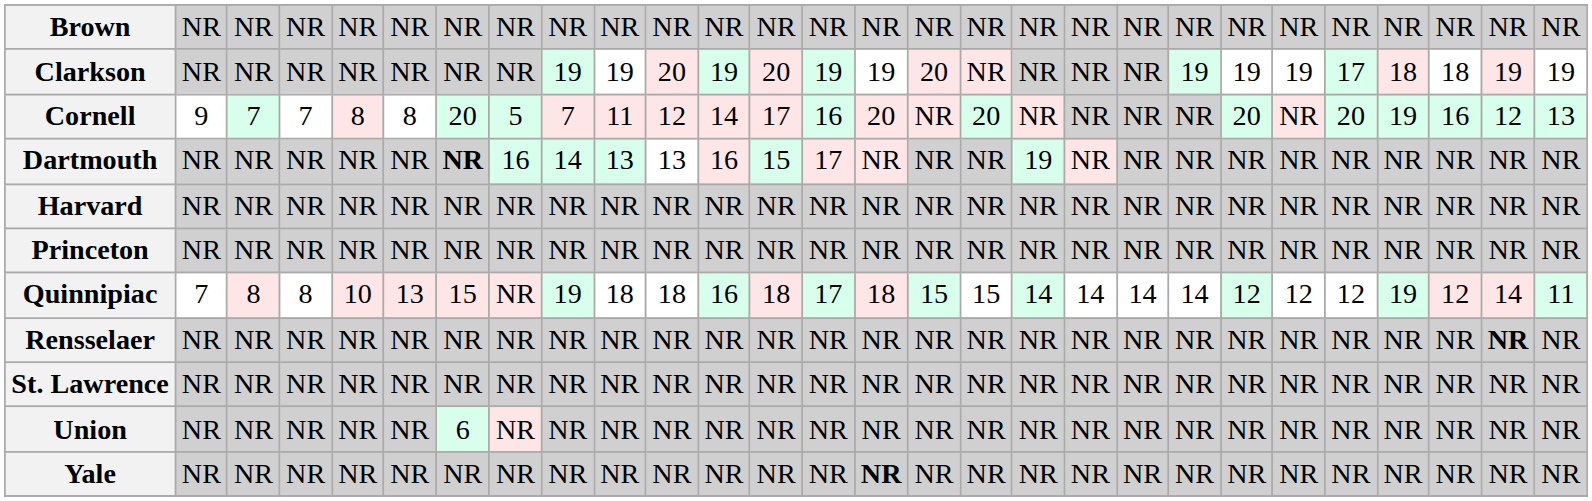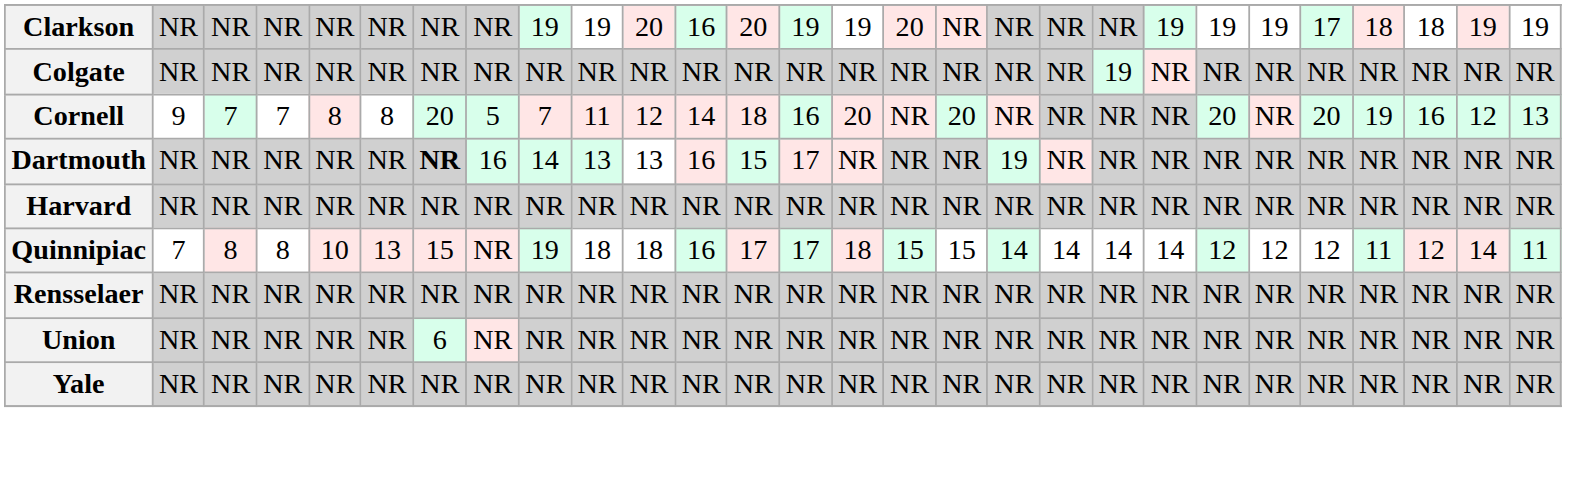- row: (90, 26)
(724, 71) 19 -> (701, 26) 16
+ row: (79, 71)
(776, 116) 17 -> (753, 116) 18
- row: (90, 250)
(776, 294) 18 -> (753, 250) 17
(1403, 294) 19 -> (1379, 250) 11
(1508, 339) bold -> (1483, 294) normal
- row: (90, 384)
(881, 473) bold -> (858, 384) normal
